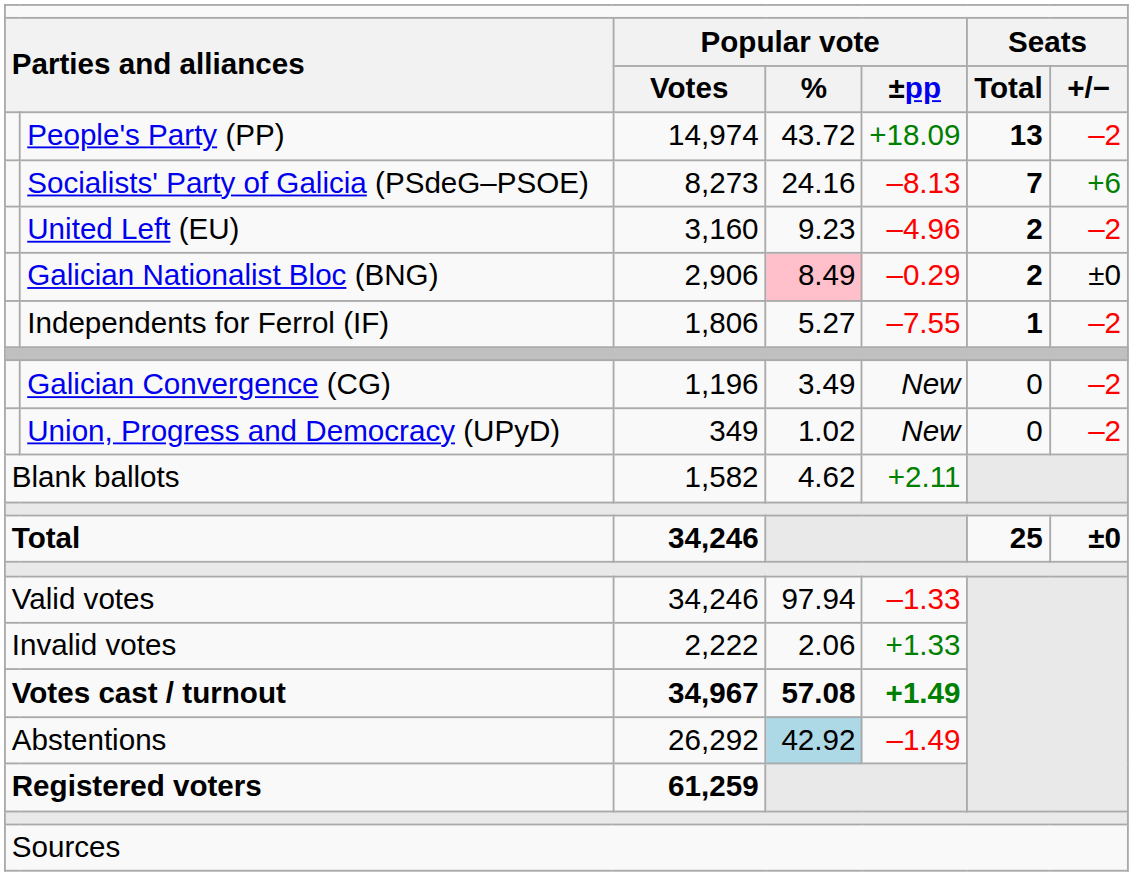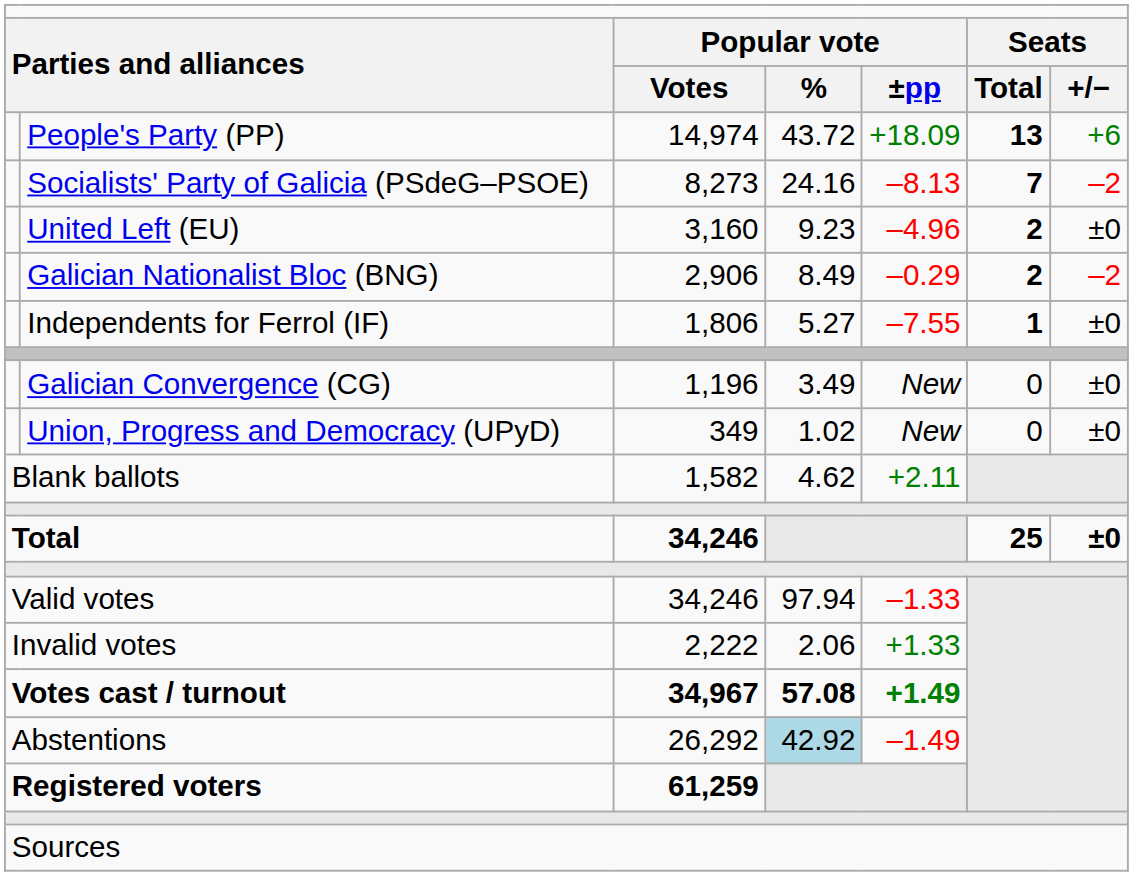(1105, 135) –2 -> (1104, 135) +6
(1104, 182) +6 -> (1105, 182) –2
(1105, 229) –2 -> (1105, 229) ±0
(827, 276) pink background -> (827, 276) no background
(1105, 276) ±0 -> (1105, 276) –2
(1105, 323) –2 -> (1105, 323) ±0
(1105, 383) –2 -> (1105, 383) ±0
(1105, 430) –2 -> (1105, 430) ±0
